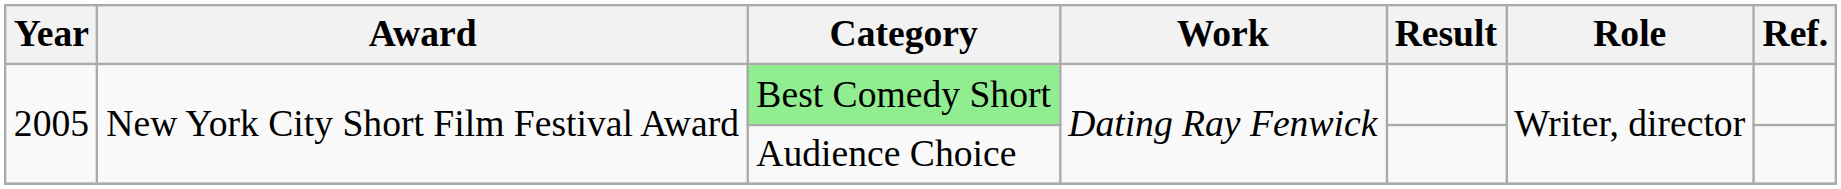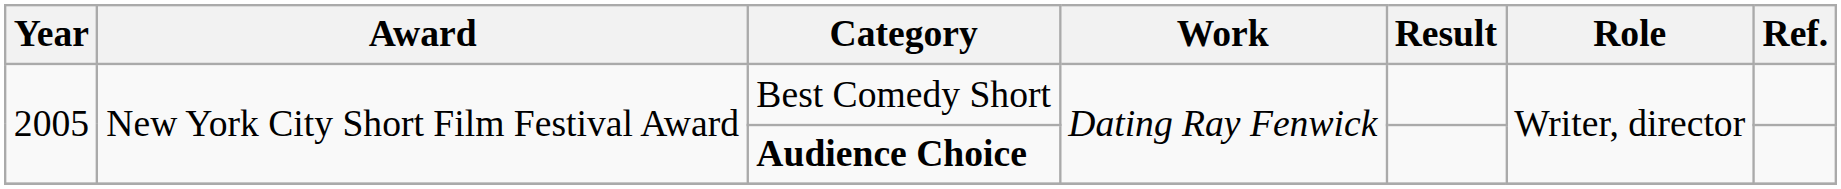(904, 93) lightgreen background -> (904, 93) no background
(886, 153) normal -> (892, 153) bold
